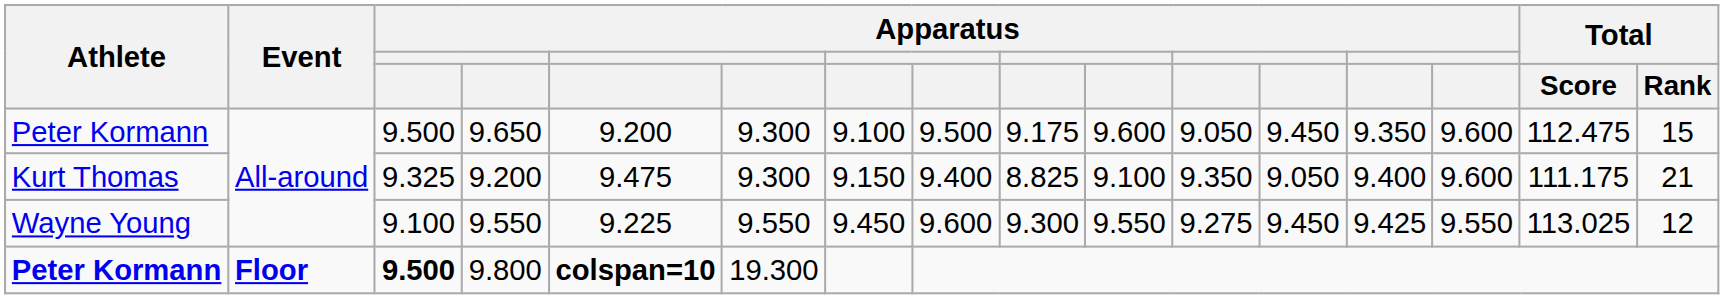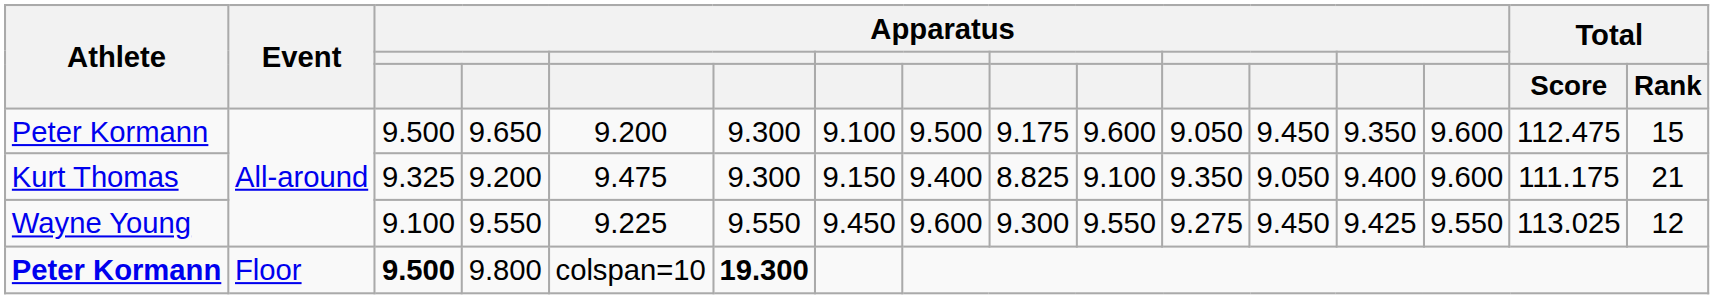(272, 270) bold -> (268, 270) normal
(636, 270) bold -> (631, 270) normal
(774, 270) normal -> (764, 270) bold
